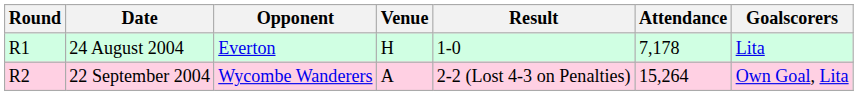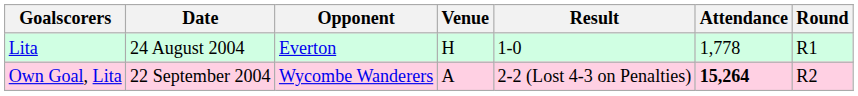columns swapped: (35, 18) <-> (792, 18)
(659, 47) 7,178 -> (720, 47) 1,778
(664, 76) normal -> (724, 76) bold
